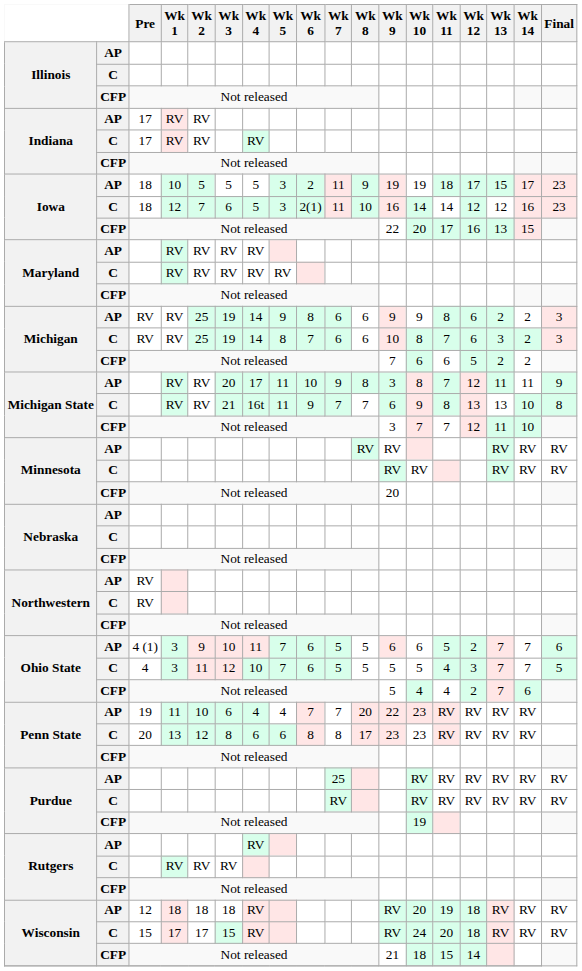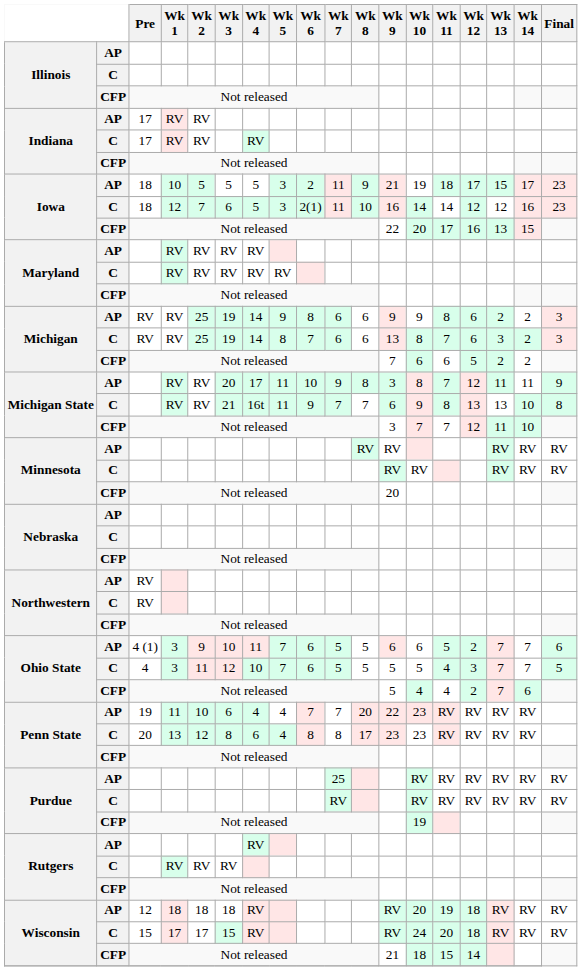(392, 184) 19 -> (392, 184) 21
(392, 338) 10 -> (392, 338) 13
(283, 734) 6 -> (283, 734) 4
